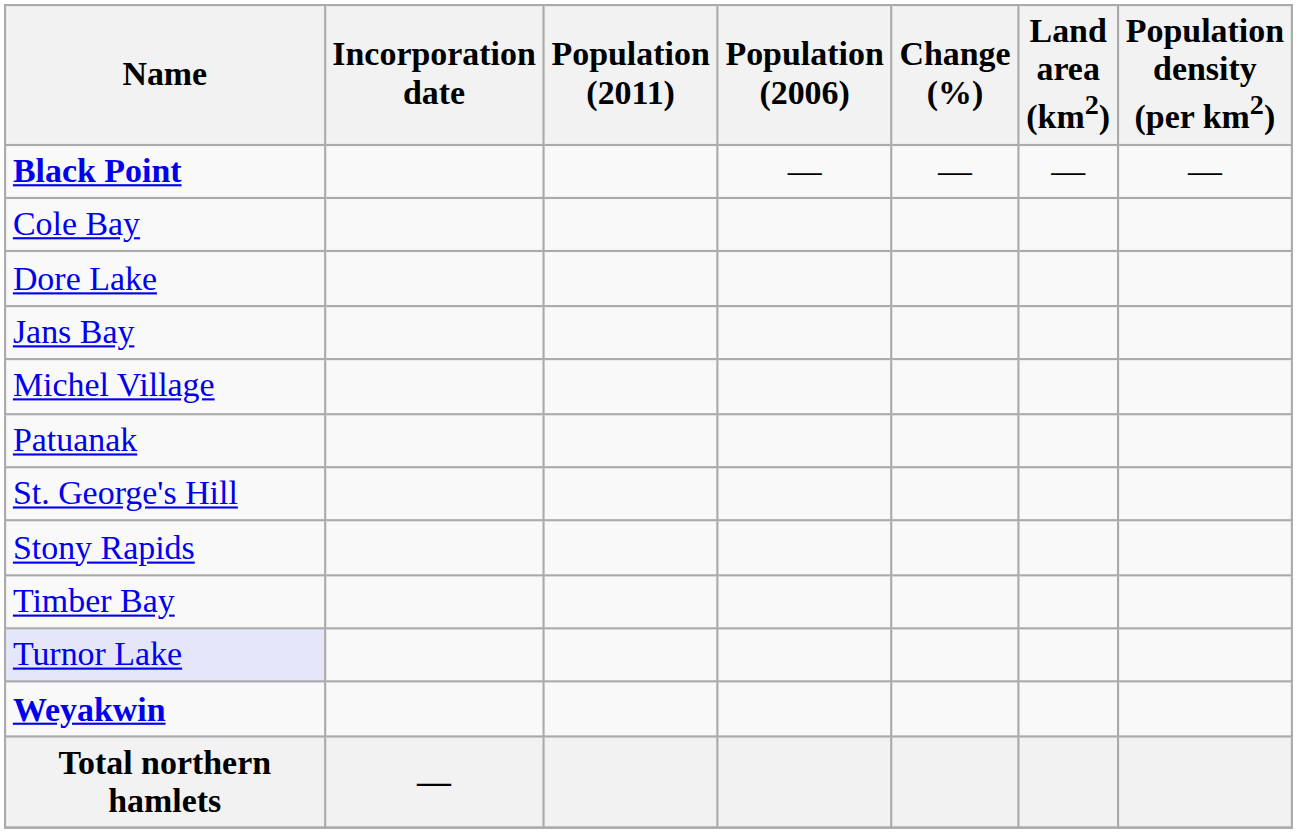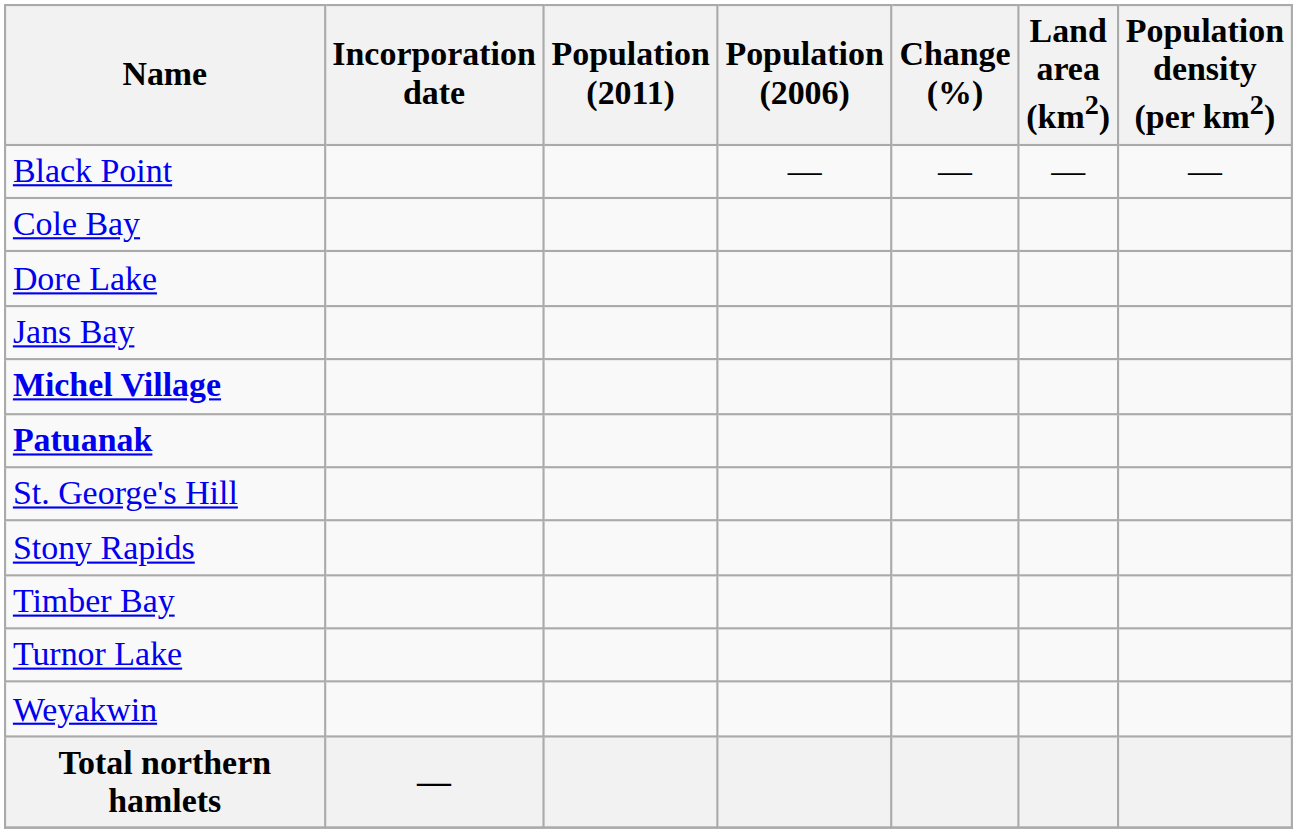(97, 170) bold -> (92, 170) normal
(114, 385) normal -> (117, 385) bold
(75, 439) normal -> (83, 439) bold
(98, 654) lavender background -> (98, 654) no background
(89, 708) bold -> (85, 708) normal
